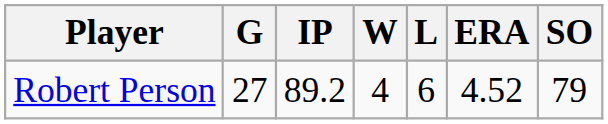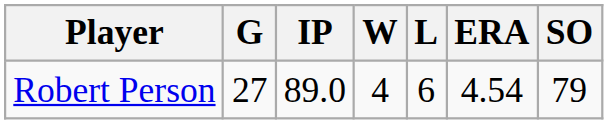(315, 88) 89.2 -> (315, 88) 89.0
(492, 88) 4.52 -> (492, 88) 4.54
